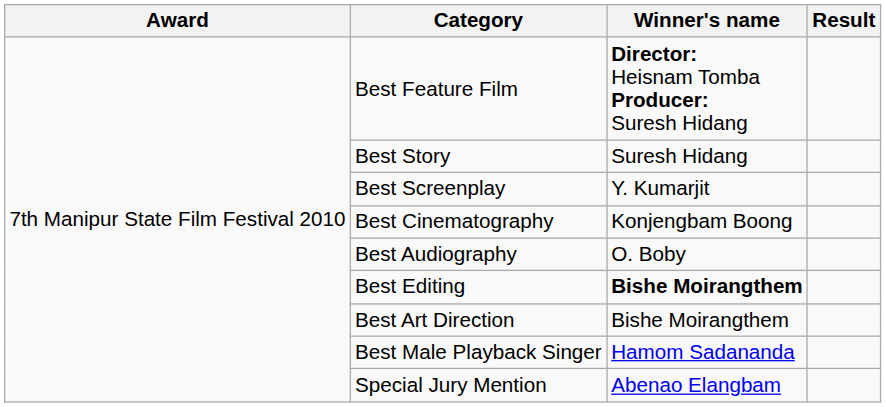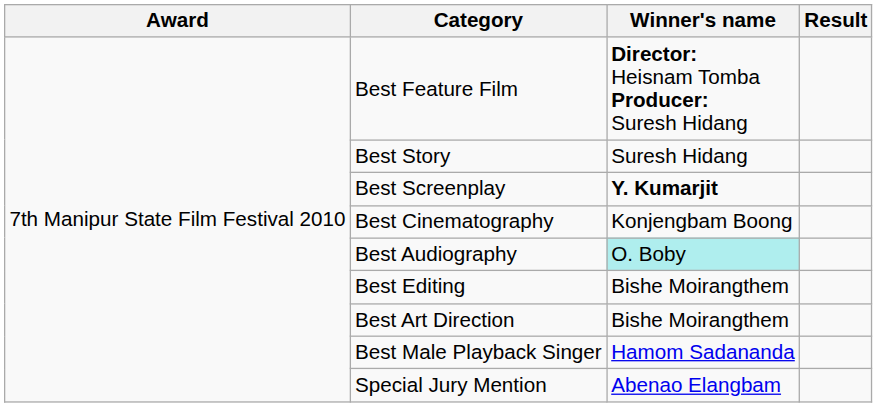(660, 188) normal -> (665, 188) bold
(648, 254) no background -> (648, 254) paleturquoise background
(707, 286) bold -> (700, 286) normal
